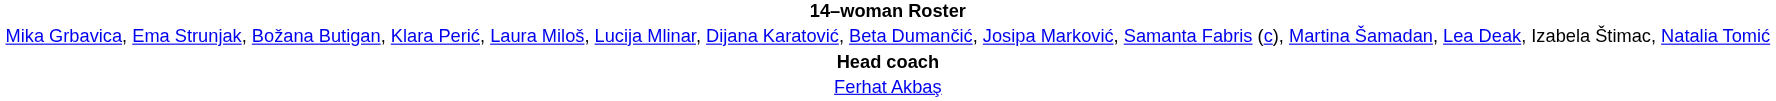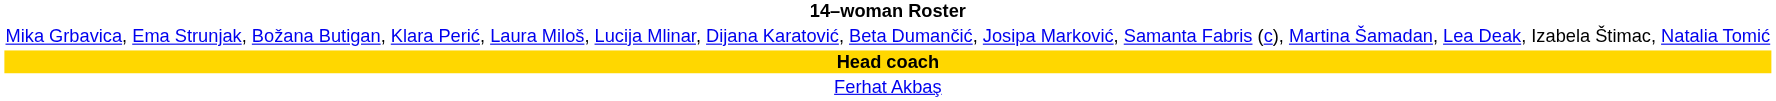(888, 61) no background -> (888, 61) gold background
